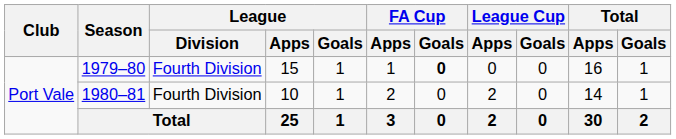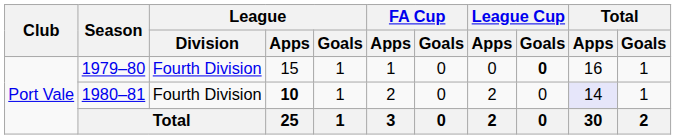(441, 69) bold -> (441, 69) normal
(543, 69) normal -> (543, 69) bold
(290, 95) normal -> (290, 95) bold
(593, 95) no background -> (593, 95) lavender background
